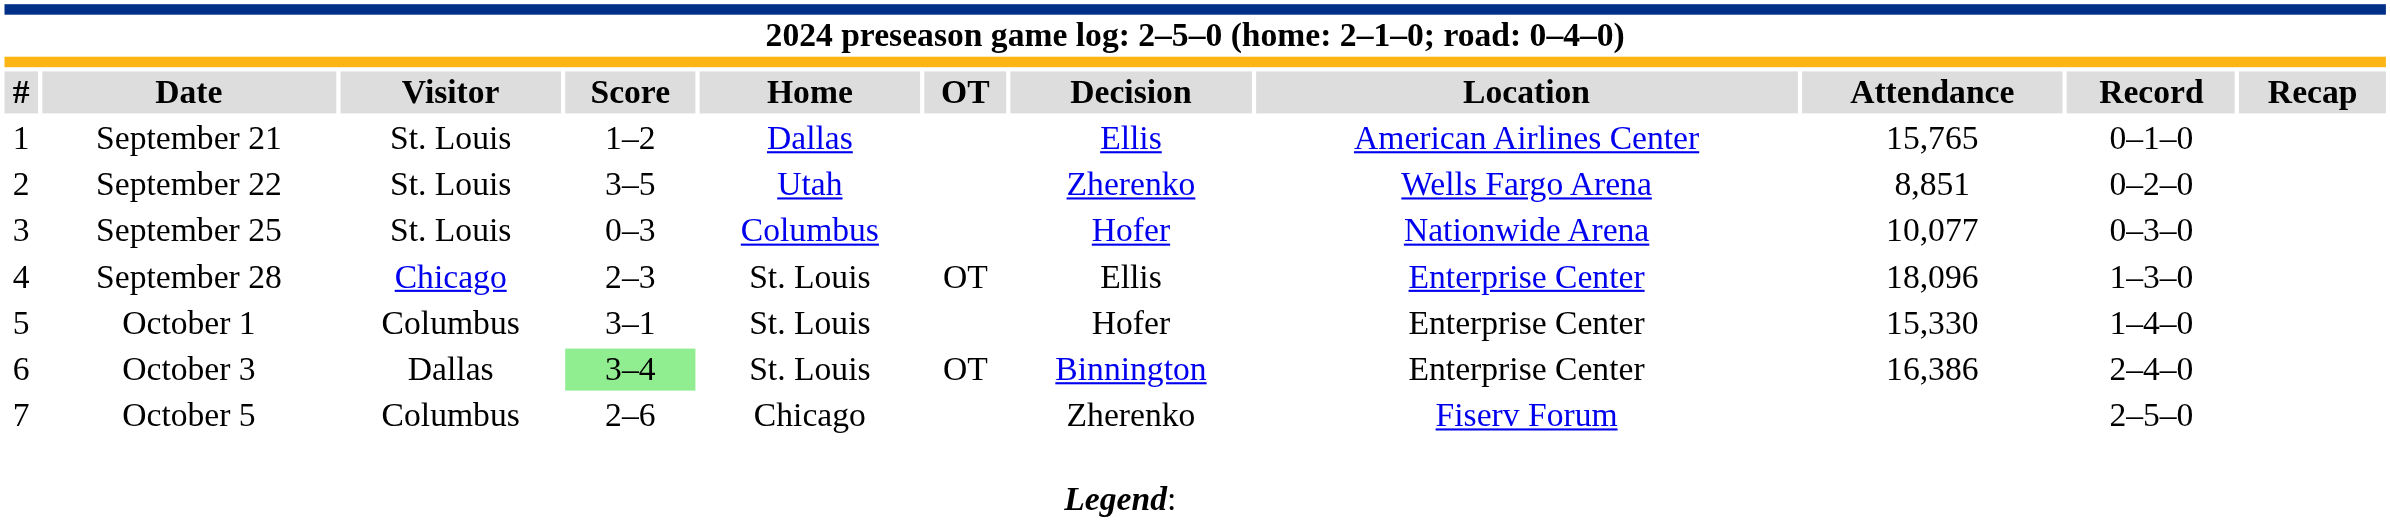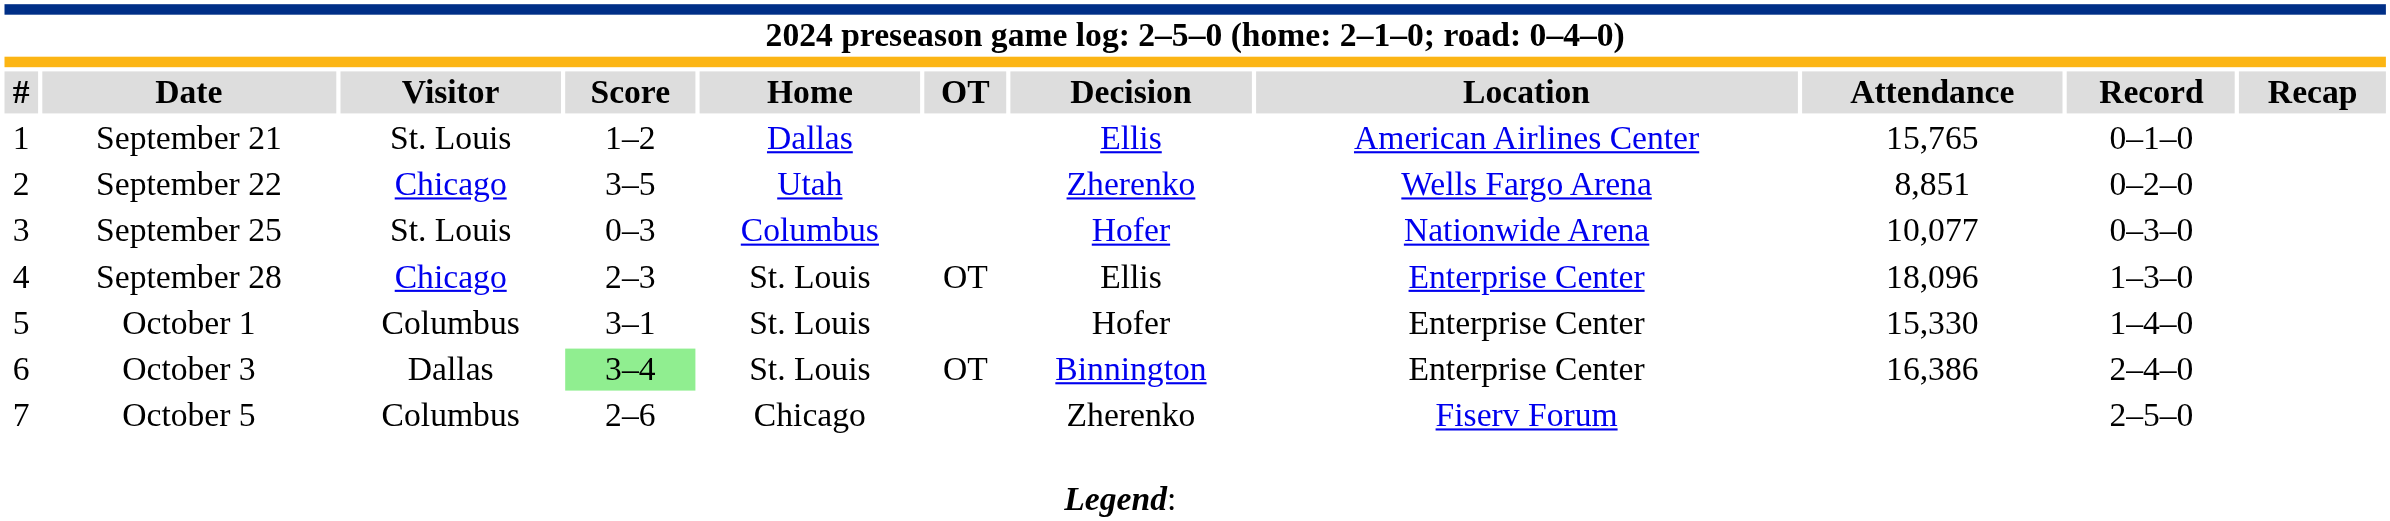(451, 184) St. Louis -> (451, 184) Chicago
